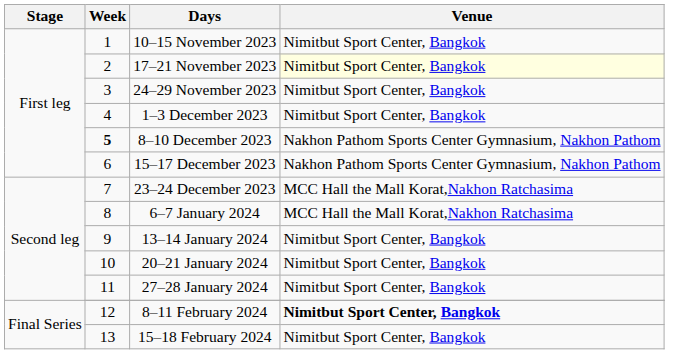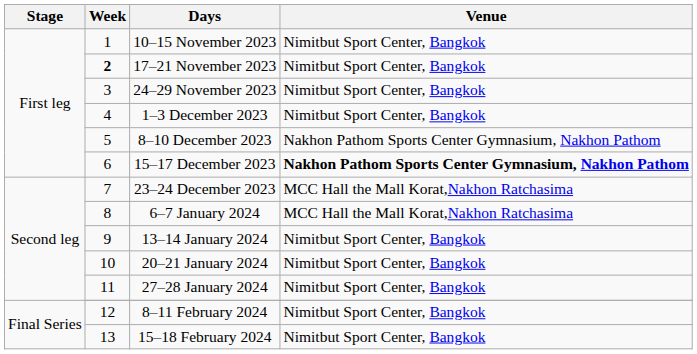(107, 66) normal -> (107, 66) bold
(384, 66) lightyellow background -> (384, 66) no background
(107, 139) bold -> (107, 139) normal
(472, 164) normal -> (486, 164) bold
(392, 312) bold -> (384, 312) normal
